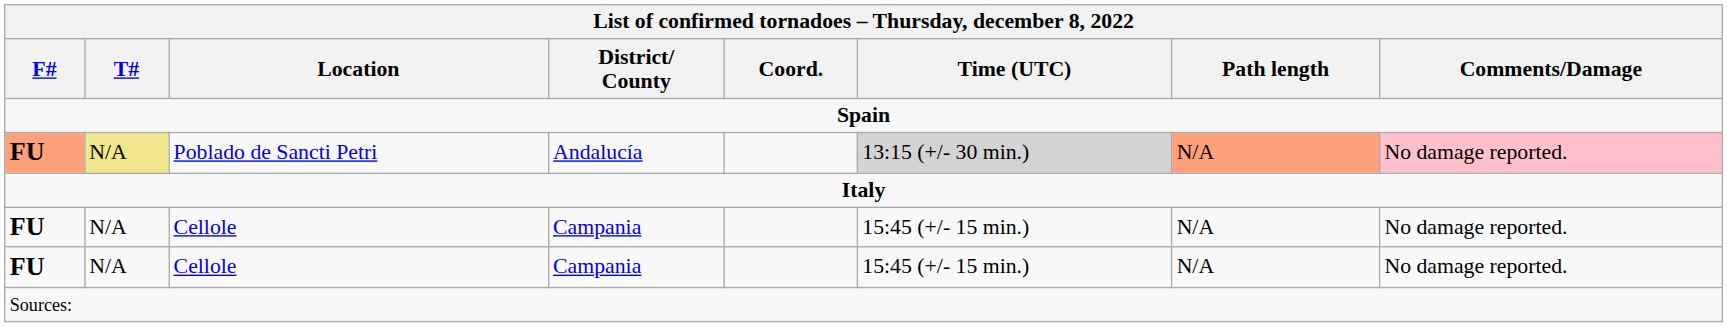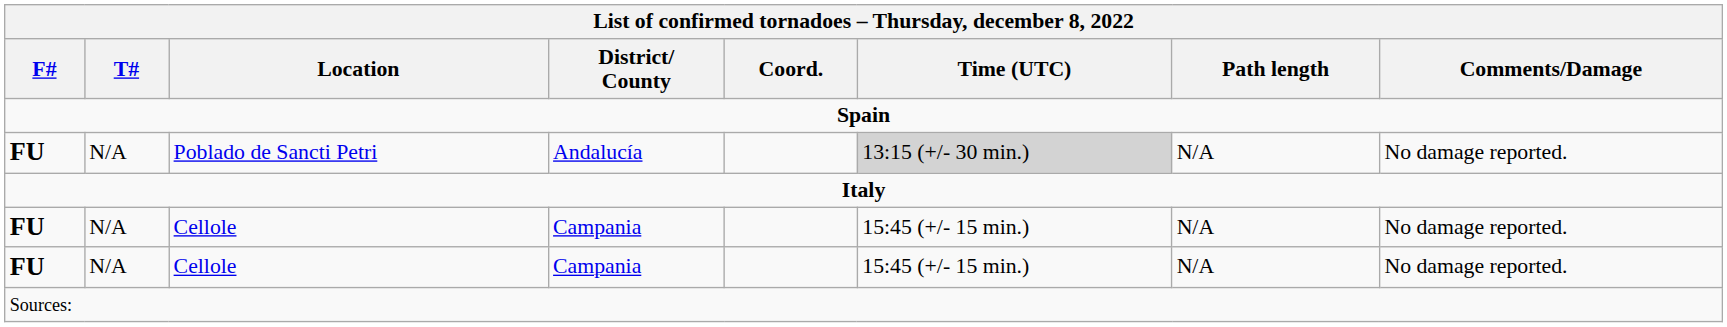(27, 152) lightsalmon background -> (27, 152) no background
(108, 152) khaki background -> (108, 152) no background
(1195, 152) lightsalmon background -> (1195, 152) no background
(1476, 152) pink background -> (1476, 152) no background
